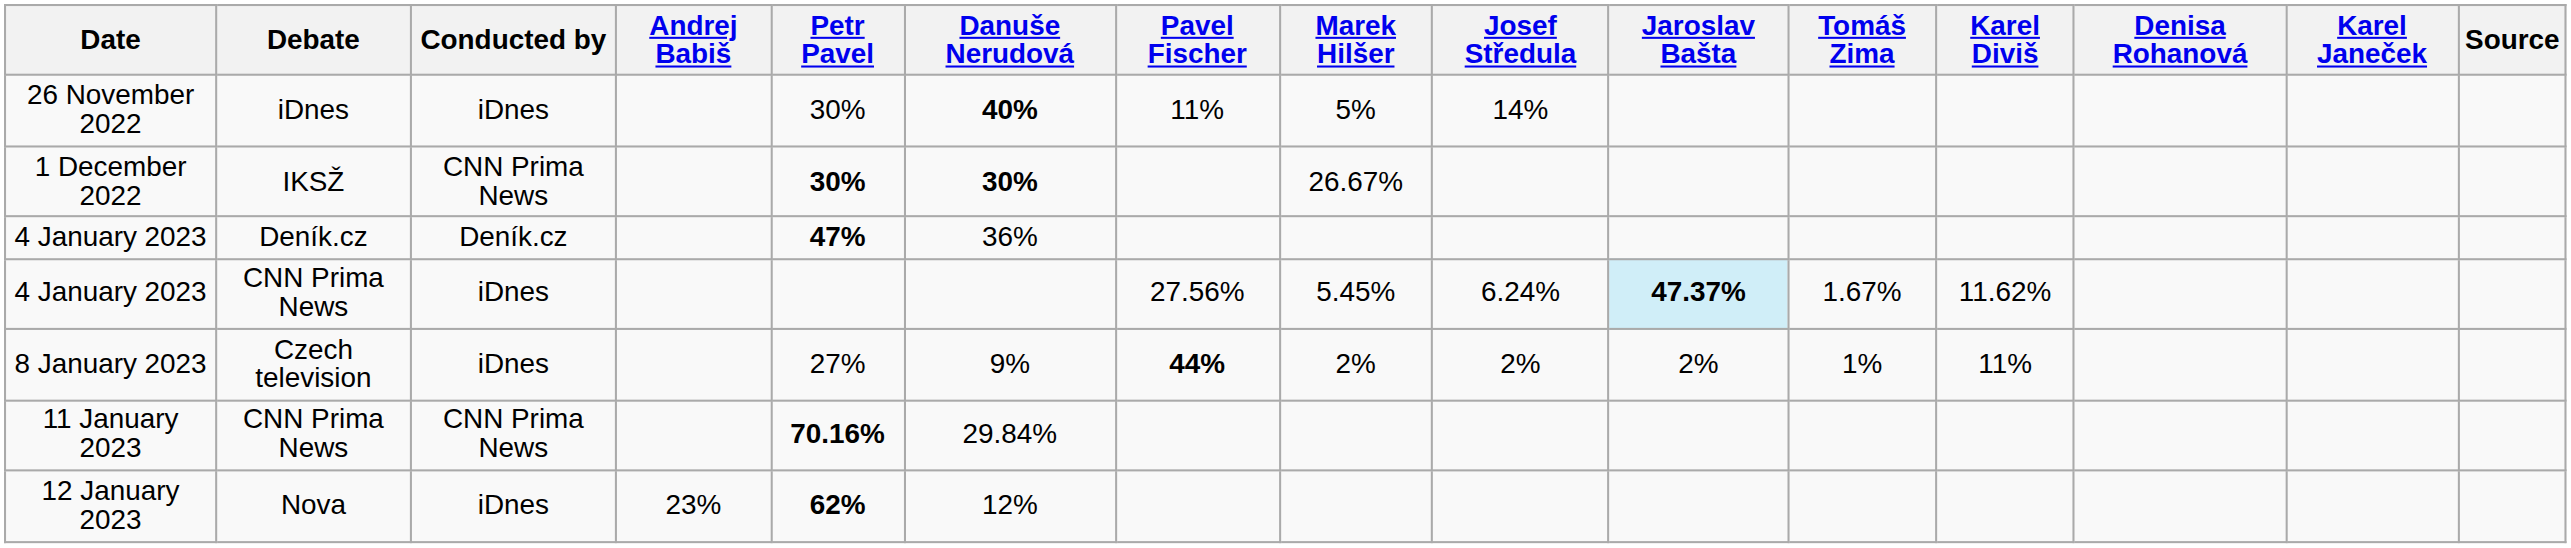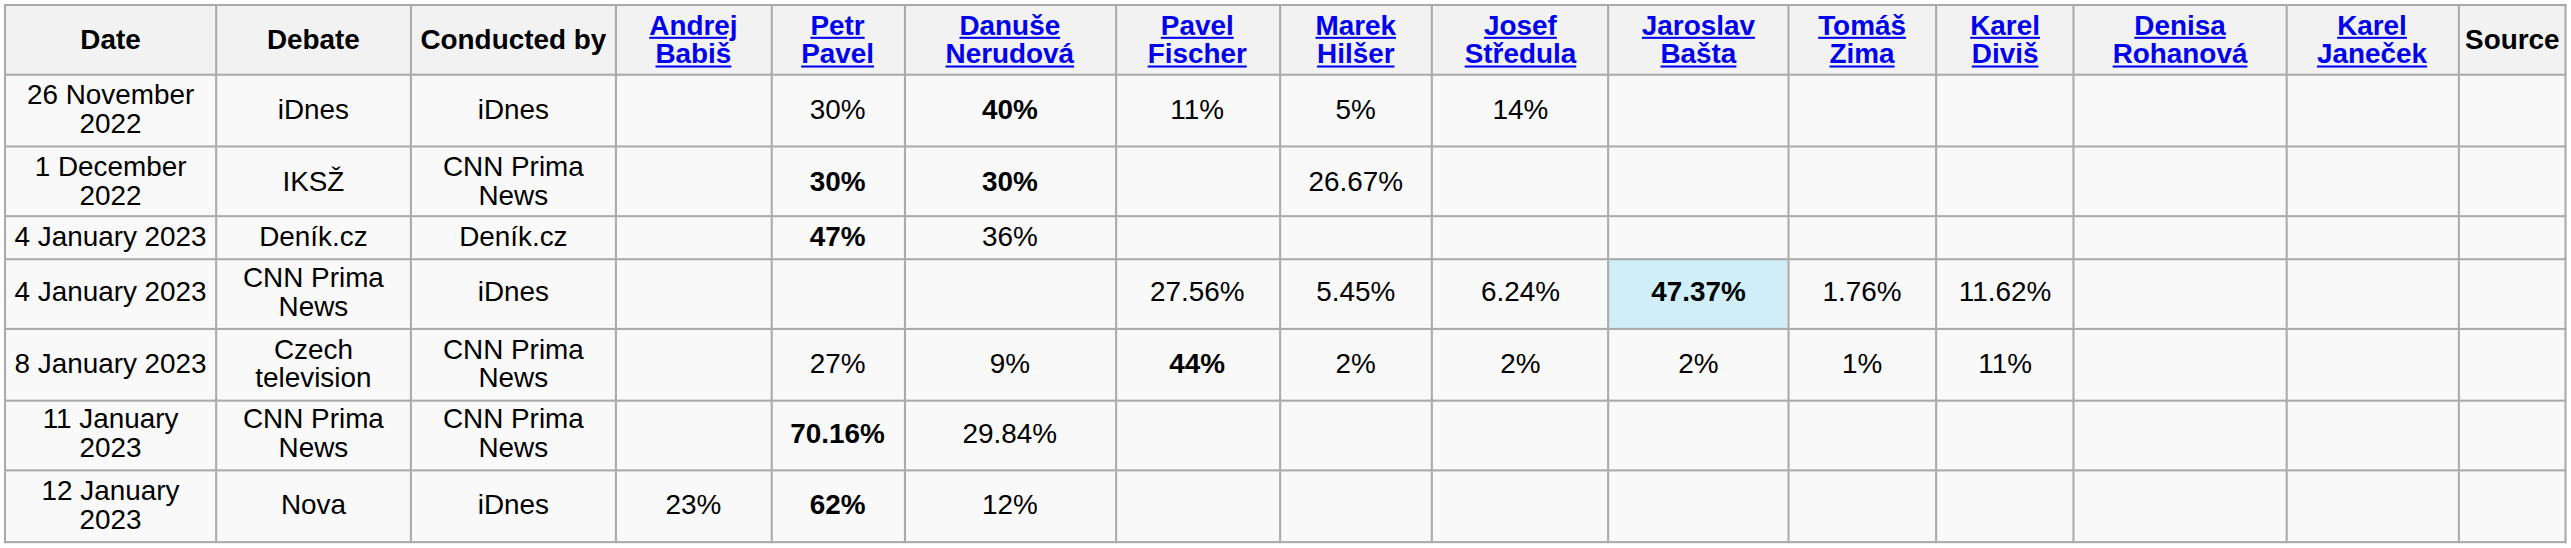(1862, 293) 1.67% -> (1862, 293) 1.76%
(513, 363) iDnes -> (513, 363) CNN Prima News
